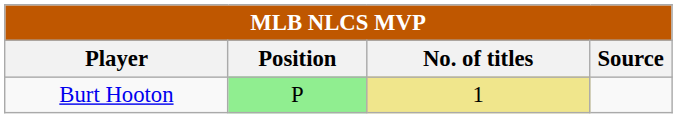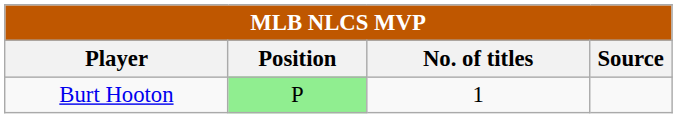(478, 94) khaki background -> (478, 94) no background
